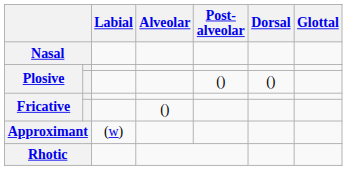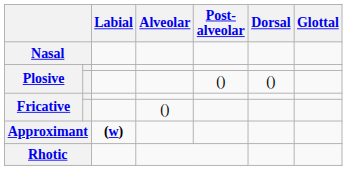(114, 132) normal -> (114, 132) bold
